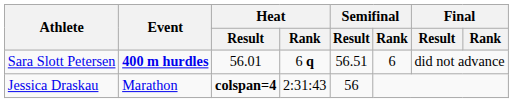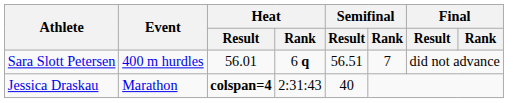(165, 62) bold -> (163, 62) normal
(392, 62) 6 -> (387, 62) 7
(351, 85) 56 -> (347, 85) 40
